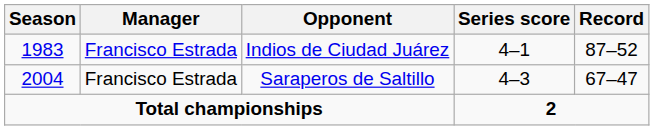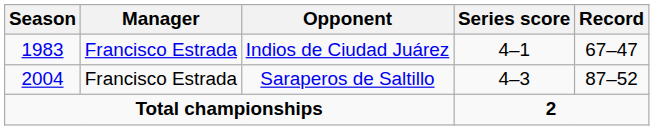(612, 49) 87–52 -> (612, 49) 67–47
(612, 79) 67–47 -> (612, 79) 87–52
